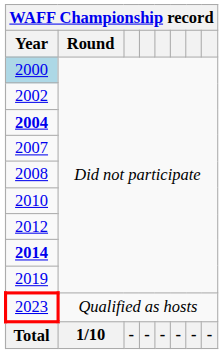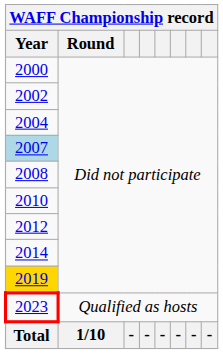(32, 69) lightblue background -> (32, 69) no background
(32, 122) bold -> (32, 122) normal
(32, 148) no background -> (32, 148) lightblue background
(32, 252) bold -> (32, 252) normal
(32, 278) no background -> (32, 278) gold background
